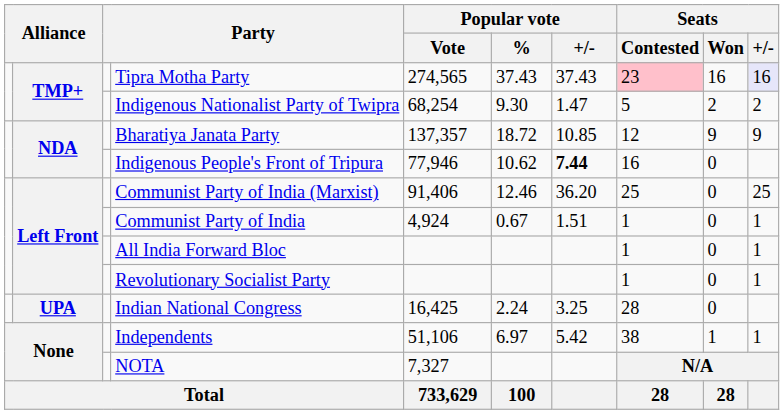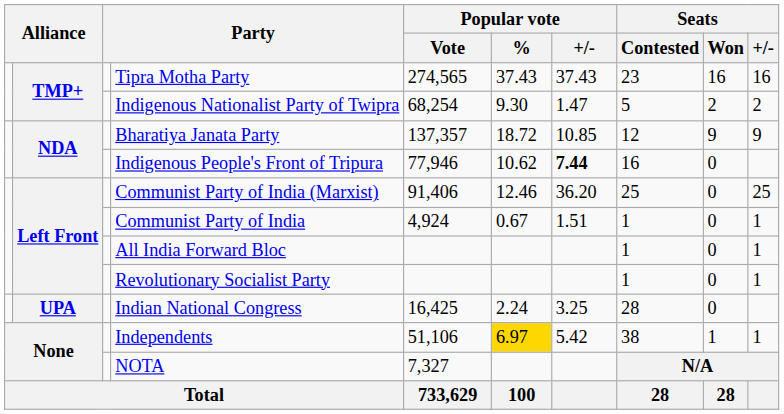(630, 76) pink background -> (630, 76) no background
(762, 76) lavender background -> (762, 76) no background
(512, 337) no background -> (512, 337) gold background
